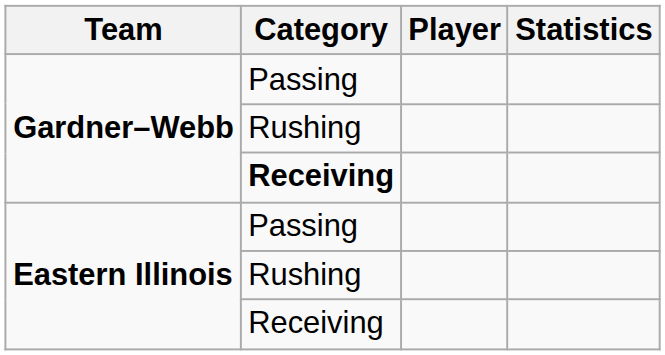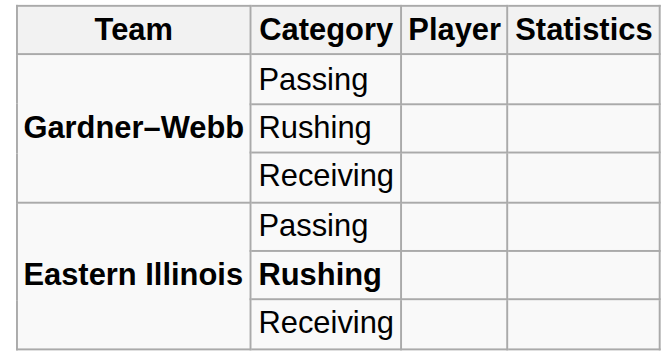(321, 176) bold -> (326, 176) normal
(305, 274) normal -> (320, 274) bold
